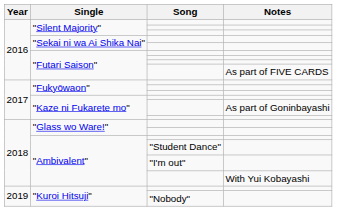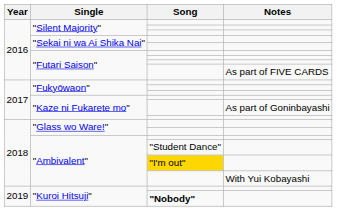(167, 163) no background -> (167, 163) gold background
(170, 198) normal -> (172, 198) bold
